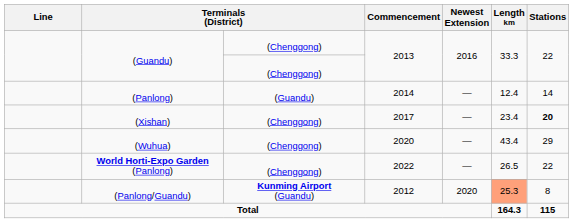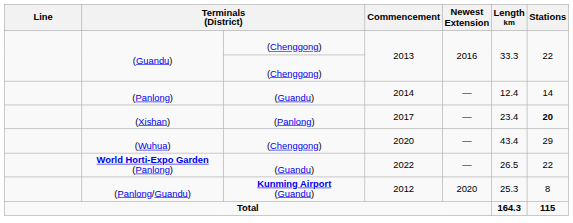(294, 122) (Chenggong) -> (294, 122) (Panlong)
(294, 172) (Chenggong) -> (294, 170) (Guandu)
(509, 191) lightsalmon background -> (509, 189) no background
